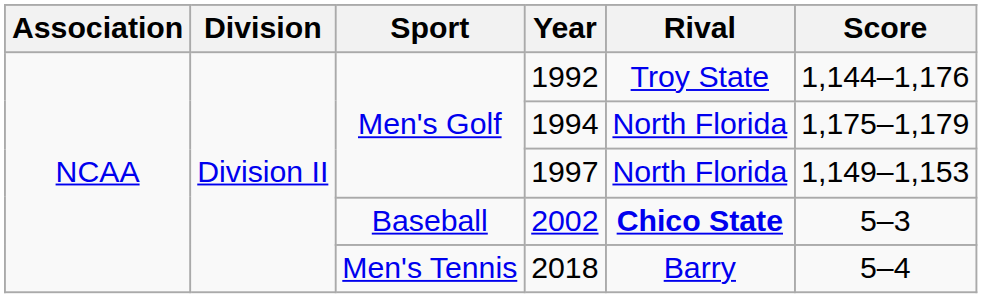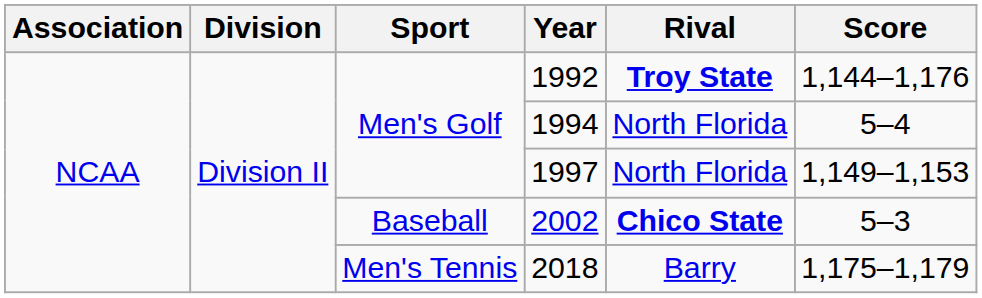(700, 76) normal -> (700, 76) bold
(885, 124) 1,175–1,179 -> (885, 124) 5–4
(885, 268) 5–4 -> (885, 268) 1,175–1,179
